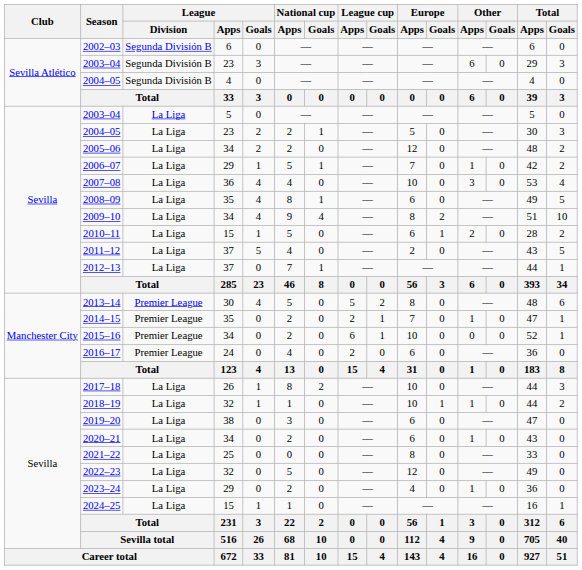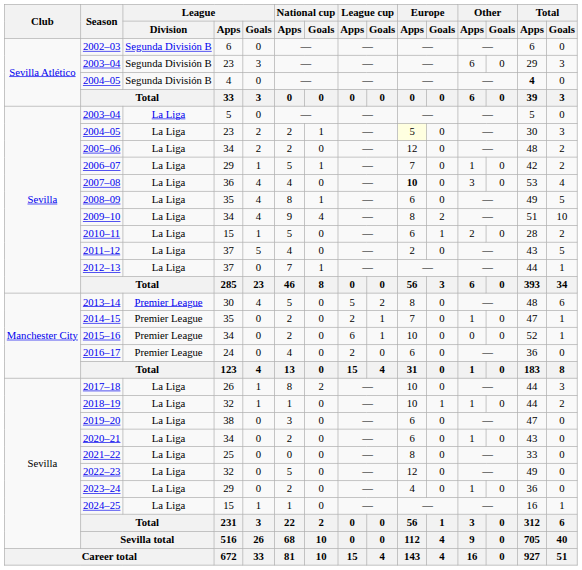(532, 81) normal -> (532, 81) bold
(412, 132) no background -> (412, 132) lightyellow background
(412, 183) normal -> (412, 183) bold
